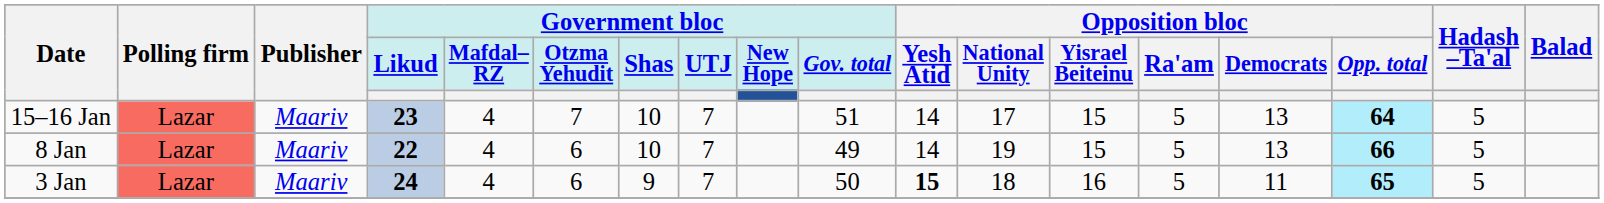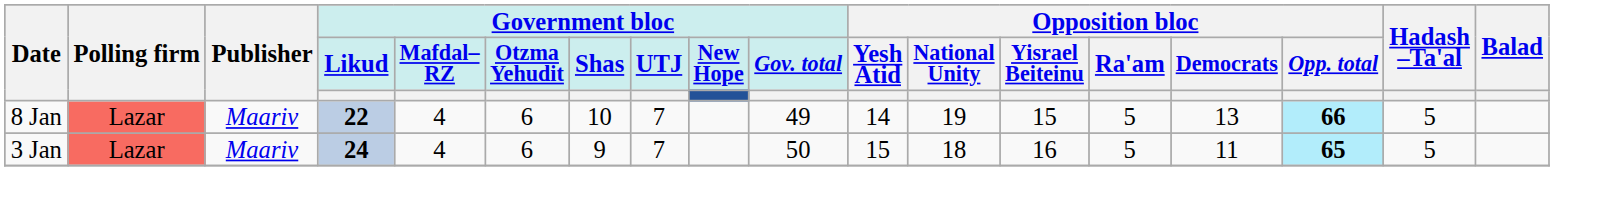- row: (61, 117)
(927, 182) bold -> (878, 150) normal
